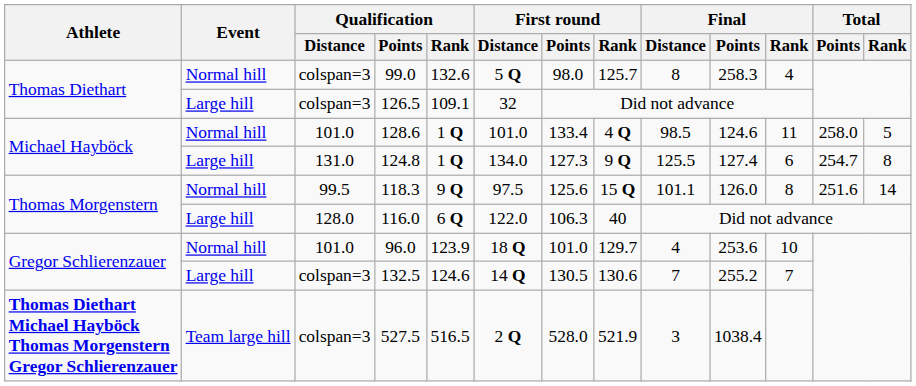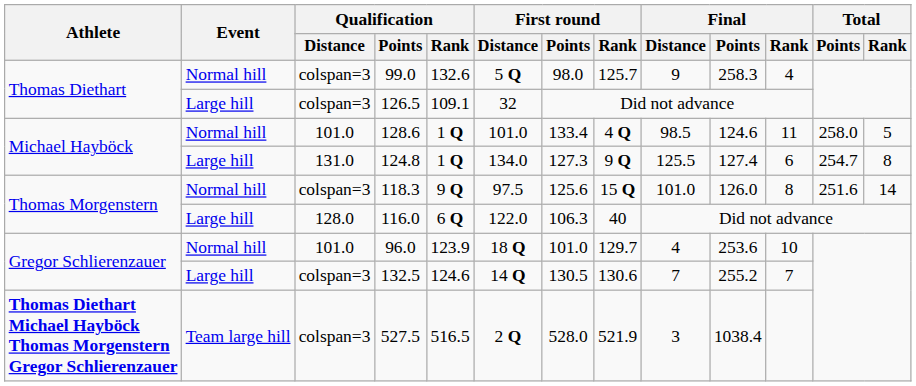(676, 75) 8 -> (676, 75) 9
(335, 190) 99.5 -> (335, 190) colspan=3
(676, 190) 101.1 -> (676, 190) 101.0
